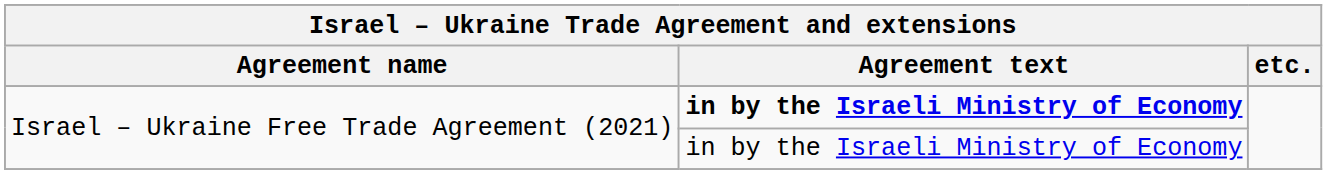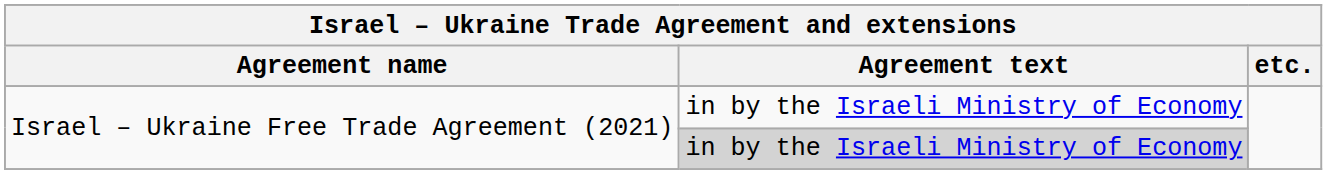(964, 107) bold -> (964, 107) normal
(964, 148) no background -> (964, 148) lightgrey background
